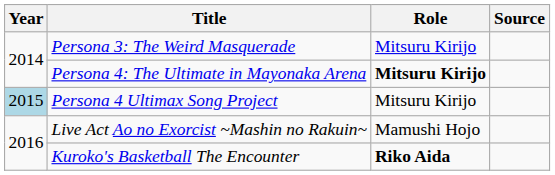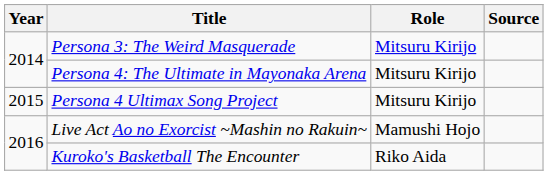(430, 73) bold -> (426, 73) normal
(26, 101) lightblue background -> (26, 101) no background
(413, 156) bold -> (411, 156) normal
